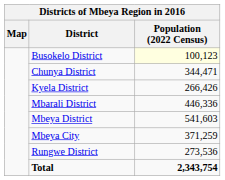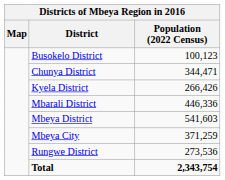(201, 55) lightyellow background -> (201, 55) no background
